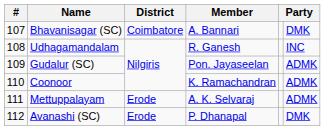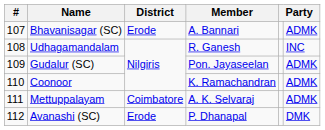(155, 30) Coimbatore -> (141, 30) Erode
(298, 30) DMK -> (302, 30) ADMK
(141, 99) Erode -> (155, 99) Coimbatore
